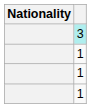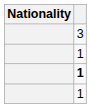(80, 34) paleturquoise background -> (80, 34) no background
(80, 73) normal -> (80, 73) bold
